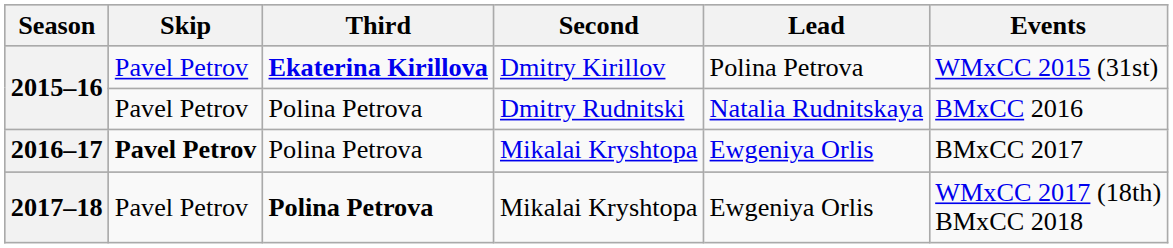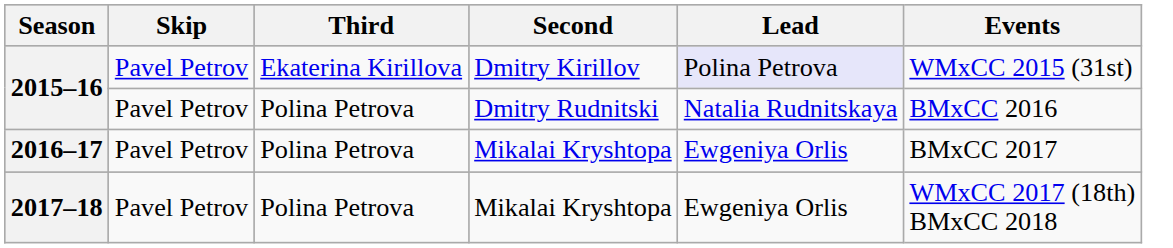(378, 66) bold -> (361, 66) normal
(786, 66) no background -> (761, 66) lavender background
(186, 150) bold -> (181, 150) normal
(351, 206) bold -> (337, 206) normal
